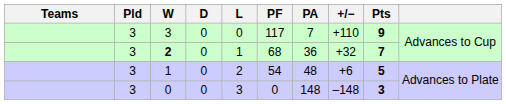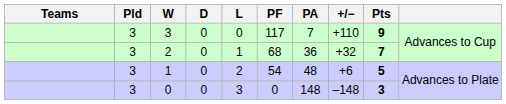(168, 52) bold -> (168, 52) normal
